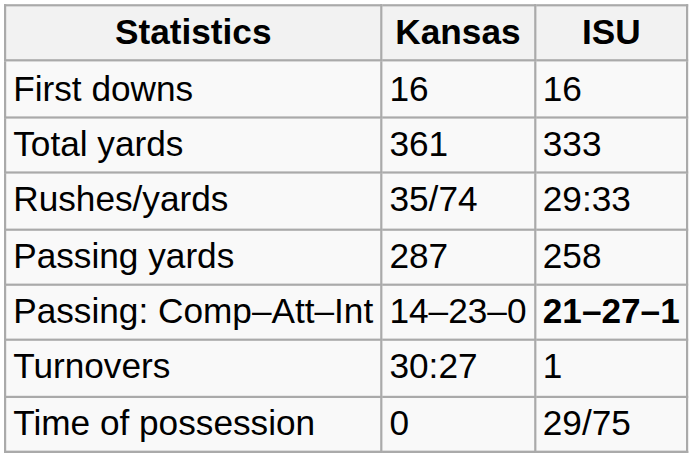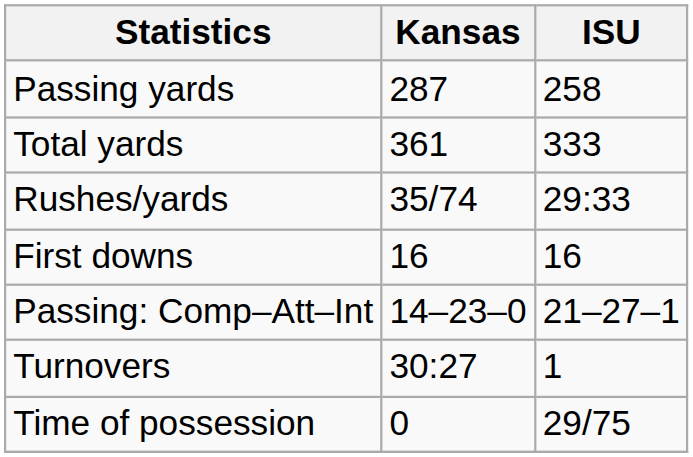rows swapped: (103, 88) <-> (124, 255)
(611, 311) bold -> (611, 311) normal
